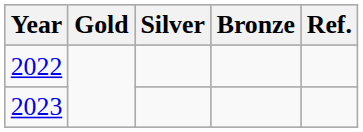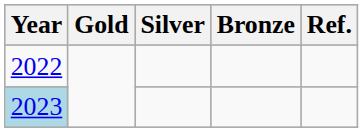(37, 106) no background -> (37, 106) lightblue background
